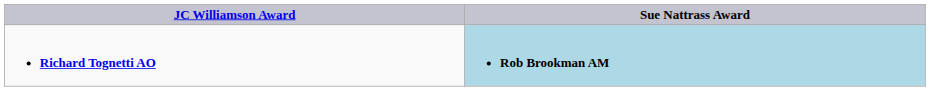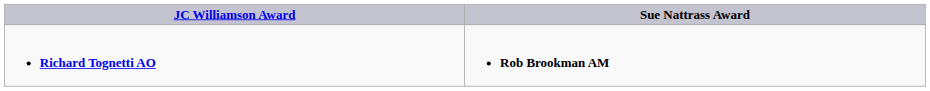(695, 63) lightblue background -> (695, 63) no background
